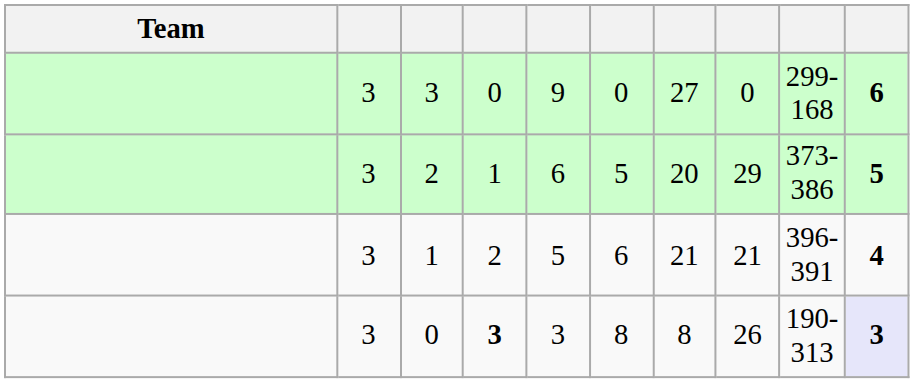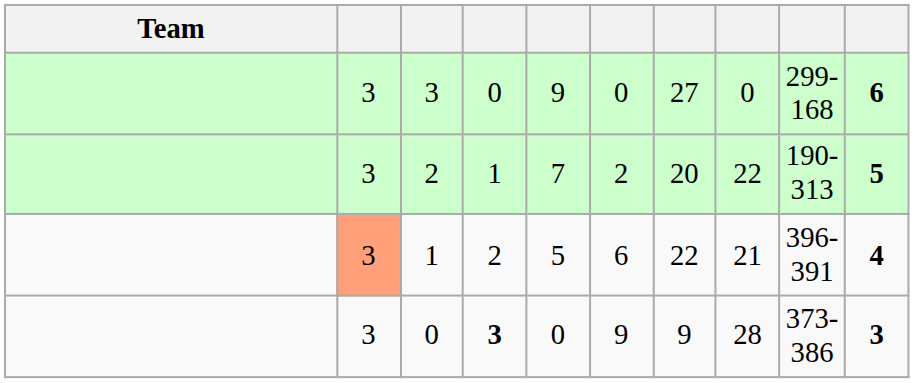(558, 173) 6 -> (558, 173) 7
(621, 173) 5 -> (621, 173) 2
(747, 173) 29 -> (747, 173) 22
(812, 173) 373-386 -> (812, 173) 190-313
(368, 254) no background -> (368, 254) lightsalmon background
(684, 254) 21 -> (684, 254) 22
(558, 335) 3 -> (558, 335) 0
(621, 335) 8 -> (621, 335) 9
(684, 335) 8 -> (684, 335) 9
(747, 335) 26 -> (747, 335) 28
(812, 335) 190-313 -> (812, 335) 373-386
(877, 335) lavender background -> (877, 335) no background
